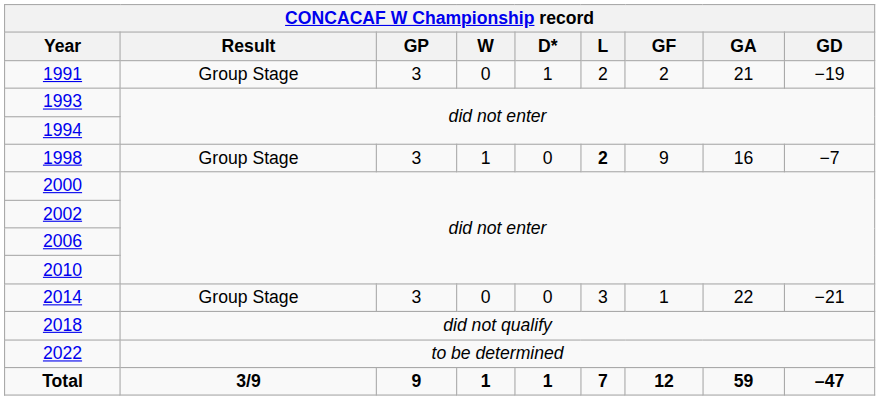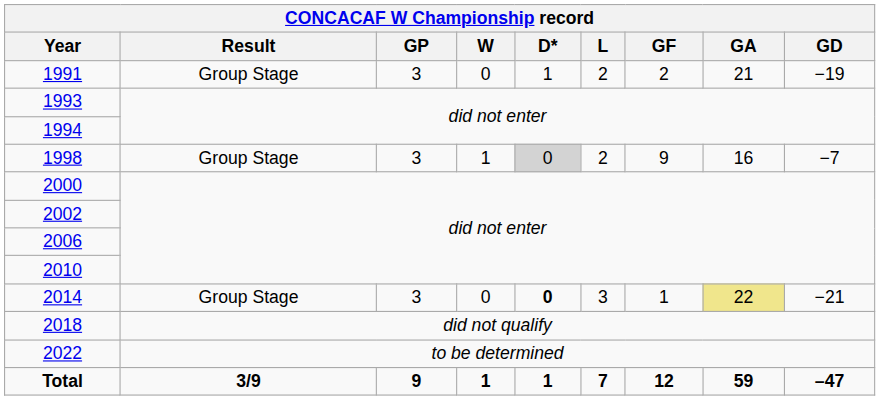(548, 158) no background -> (548, 158) lightgrey background
(603, 158) bold -> (603, 158) normal
(548, 297) normal -> (548, 297) bold
(744, 297) no background -> (744, 297) khaki background
